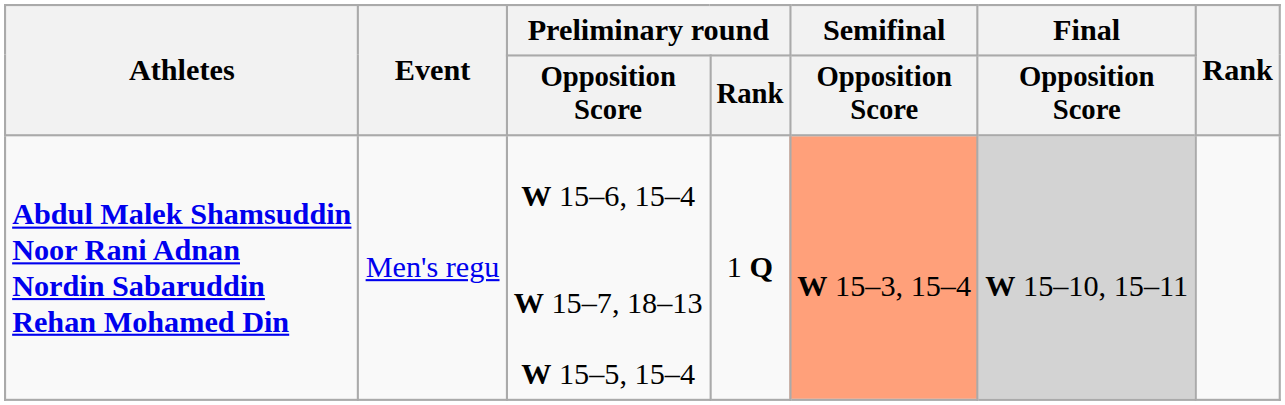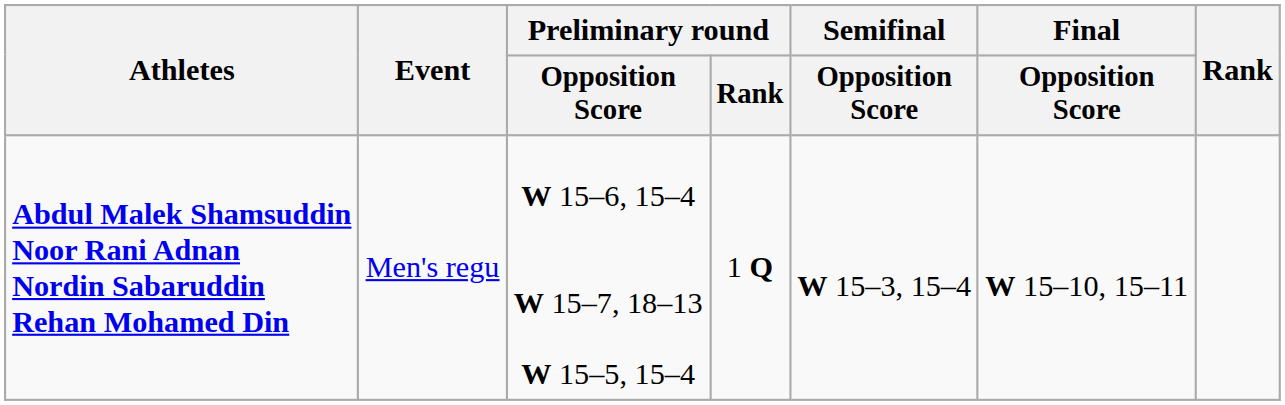(884, 285) lightsalmon background -> (884, 285) no background
(1087, 285) lightgrey background -> (1087, 285) no background
